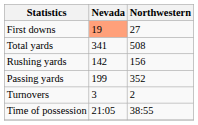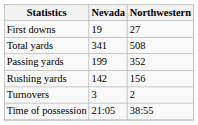(97, 29) lightsalmon background -> (97, 29) no background
rows swapped: (37, 62) <-> (35, 78)
